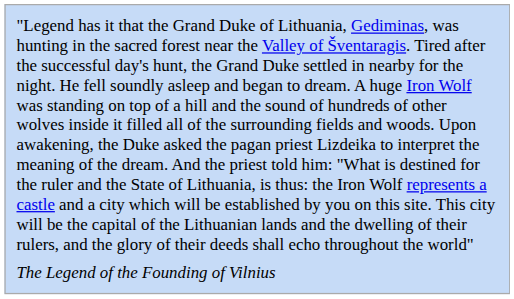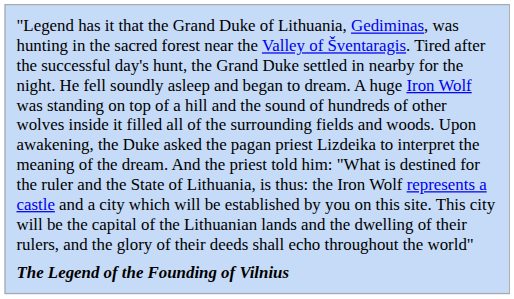(146, 272) normal -> (153, 272) bold
